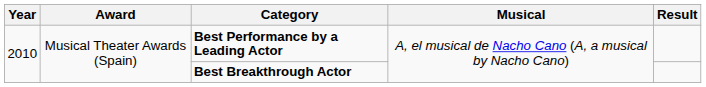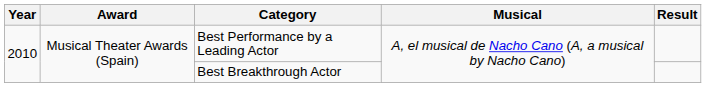(266, 43) bold -> (265, 43) normal
(273, 72) bold -> (269, 72) normal
